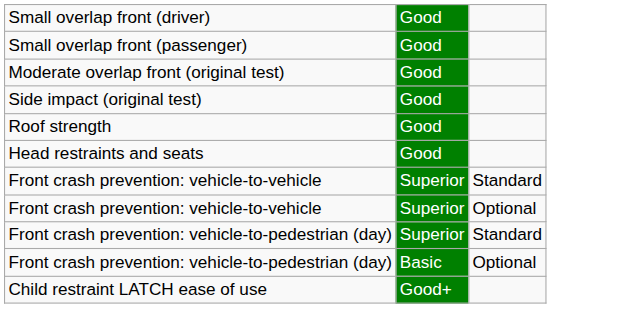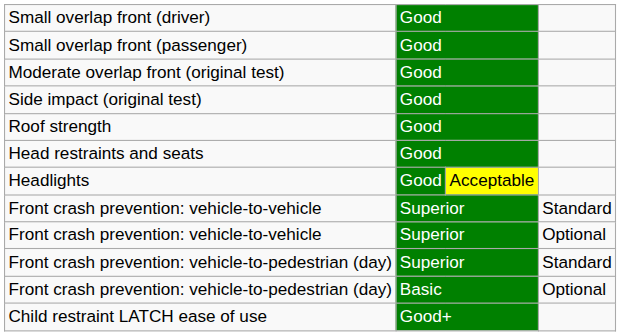+ row: (49, 180)
